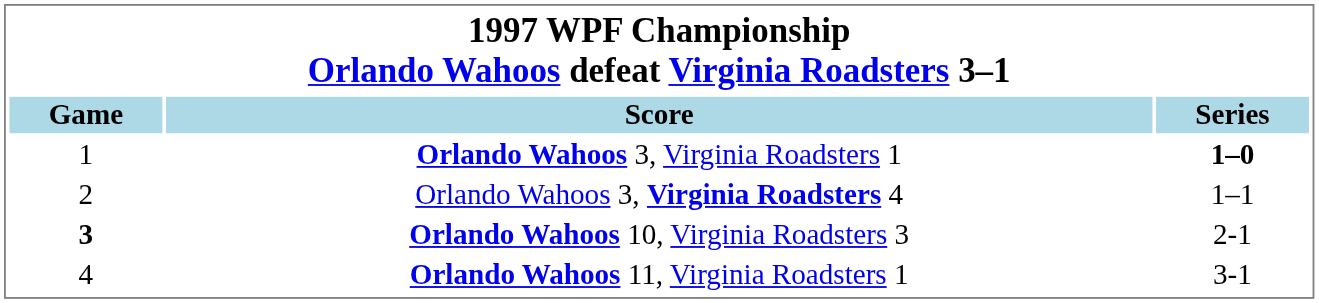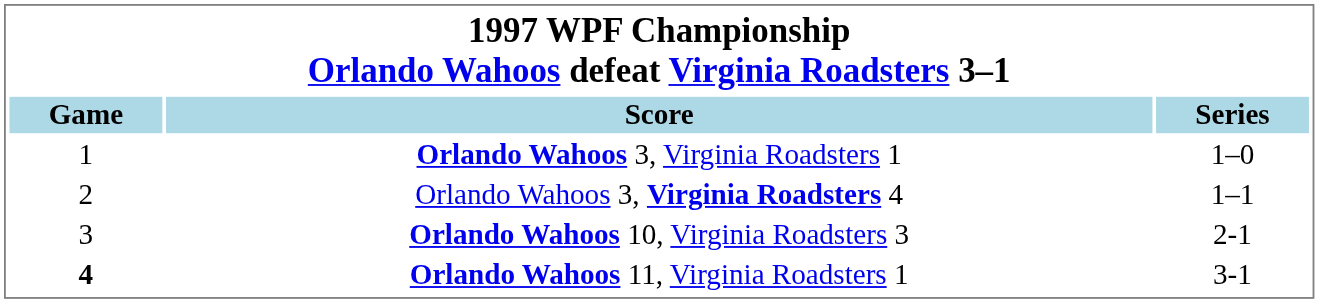(1232, 154) bold -> (1232, 154) normal
(86, 234) bold -> (86, 234) normal
(86, 274) normal -> (86, 274) bold
